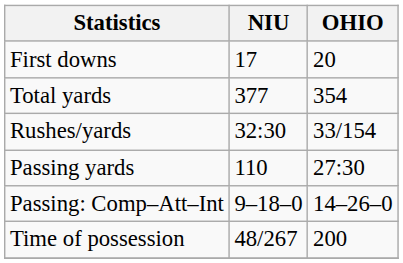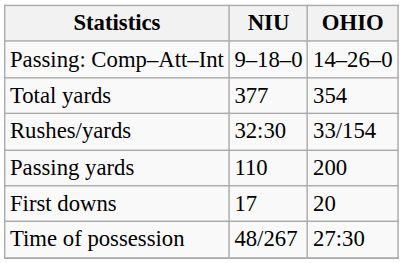rows swapped: (63, 59) <-> (117, 203)
(339, 167) 27:30 -> (330, 167) 200
(330, 239) 200 -> (339, 239) 27:30
